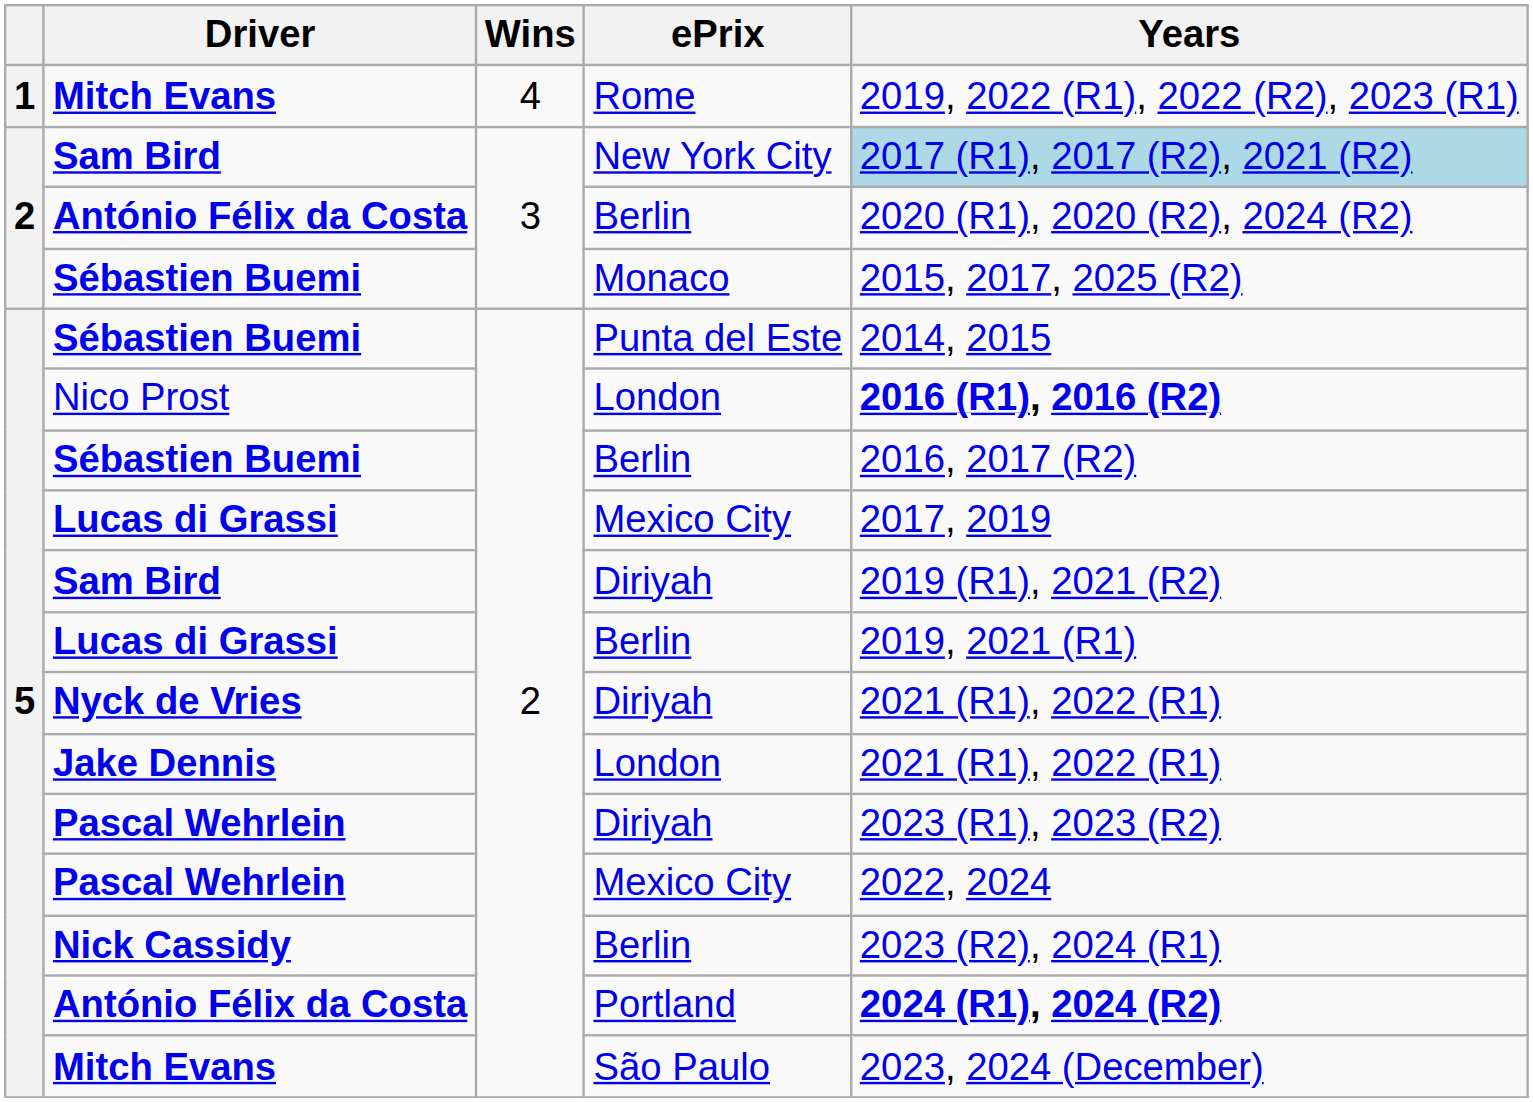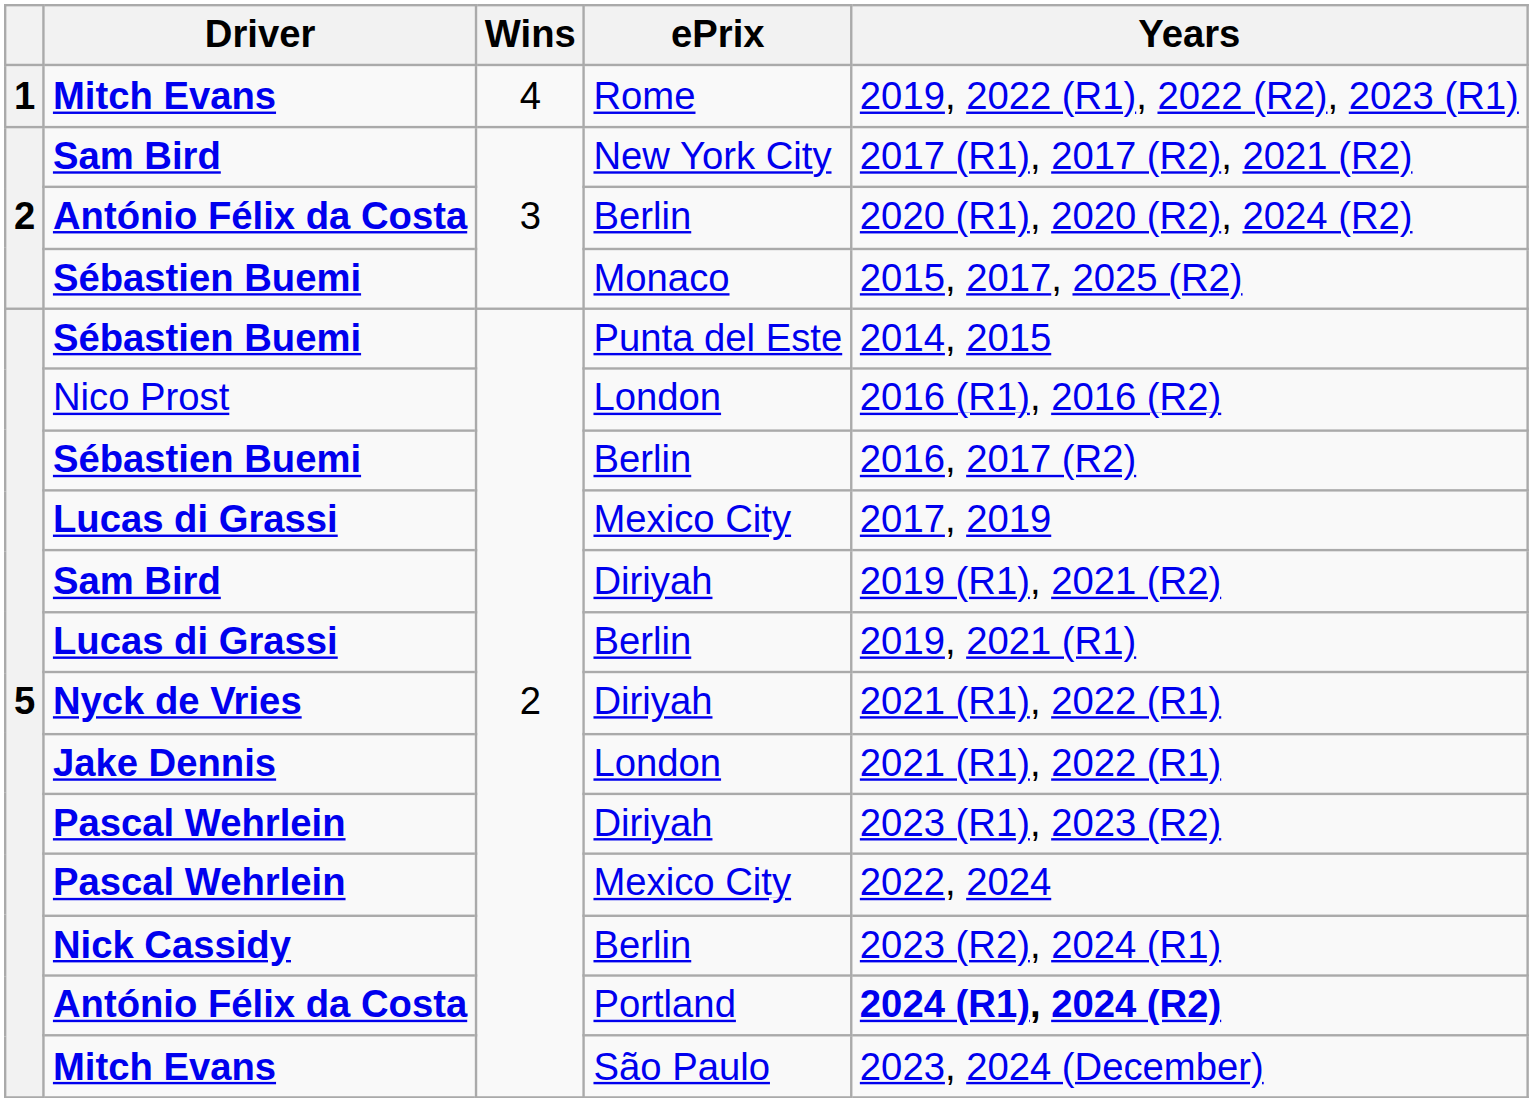(1136, 156) lightblue background -> (1136, 156) no background
(1041, 398) bold -> (1041, 398) normal
